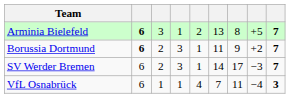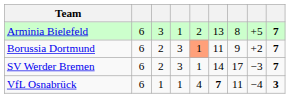(142, 31) bold -> (142, 31) normal
(142, 48) bold -> (142, 48) normal
(199, 48) no background -> (199, 48) lightsalmon background
(218, 84) normal -> (218, 84) bold
